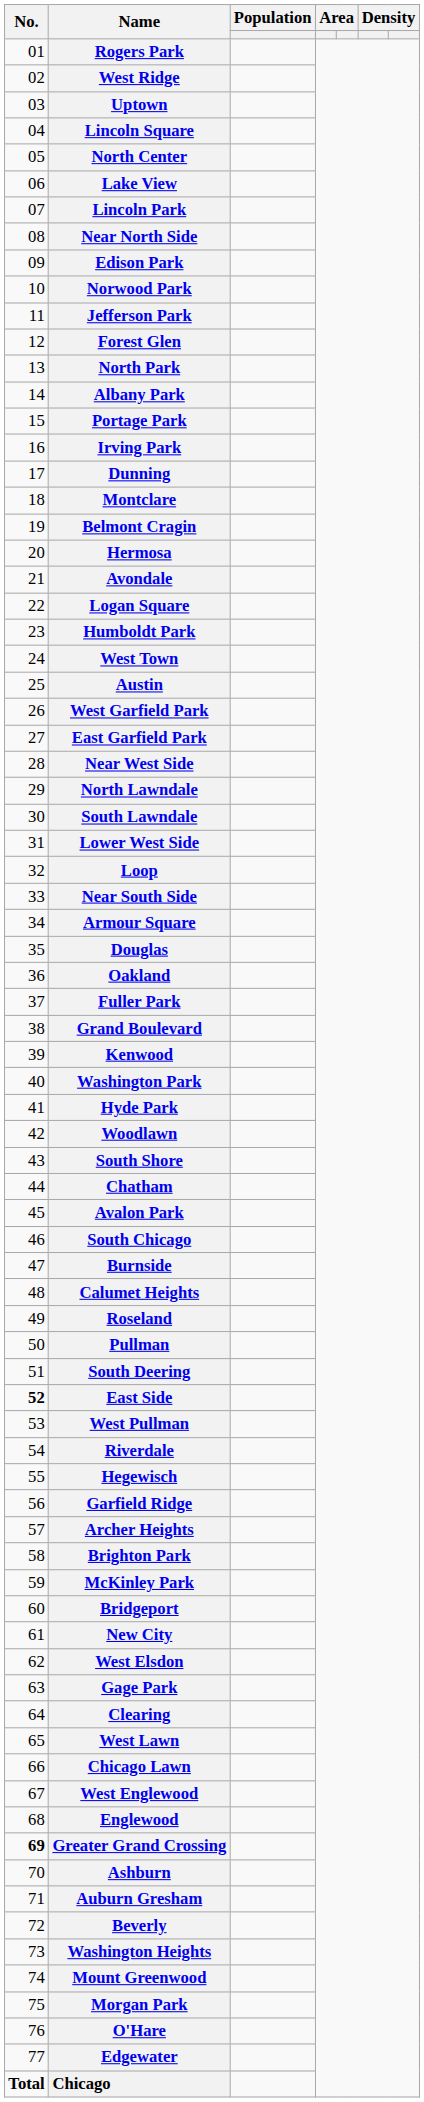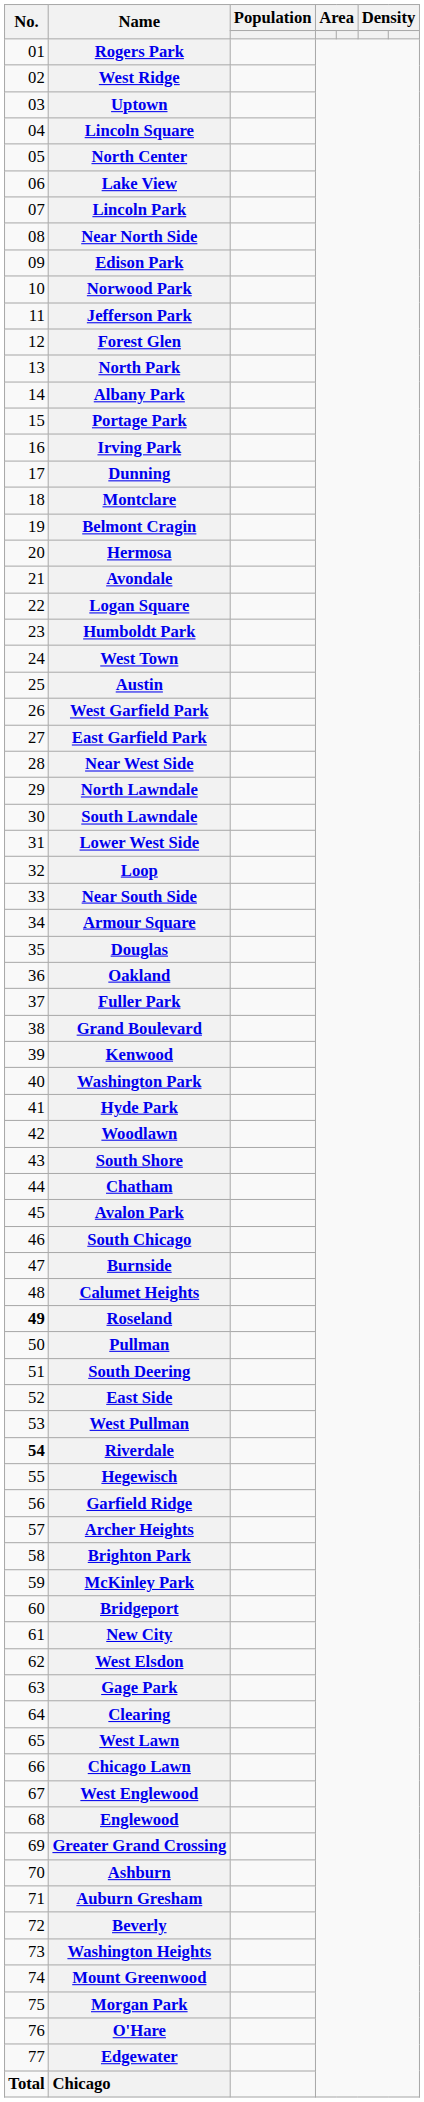(36, 1318) normal -> (36, 1318) bold
(36, 1397) bold -> (36, 1397) normal
(36, 1450) normal -> (36, 1450) bold
(36, 1846) bold -> (36, 1846) normal
